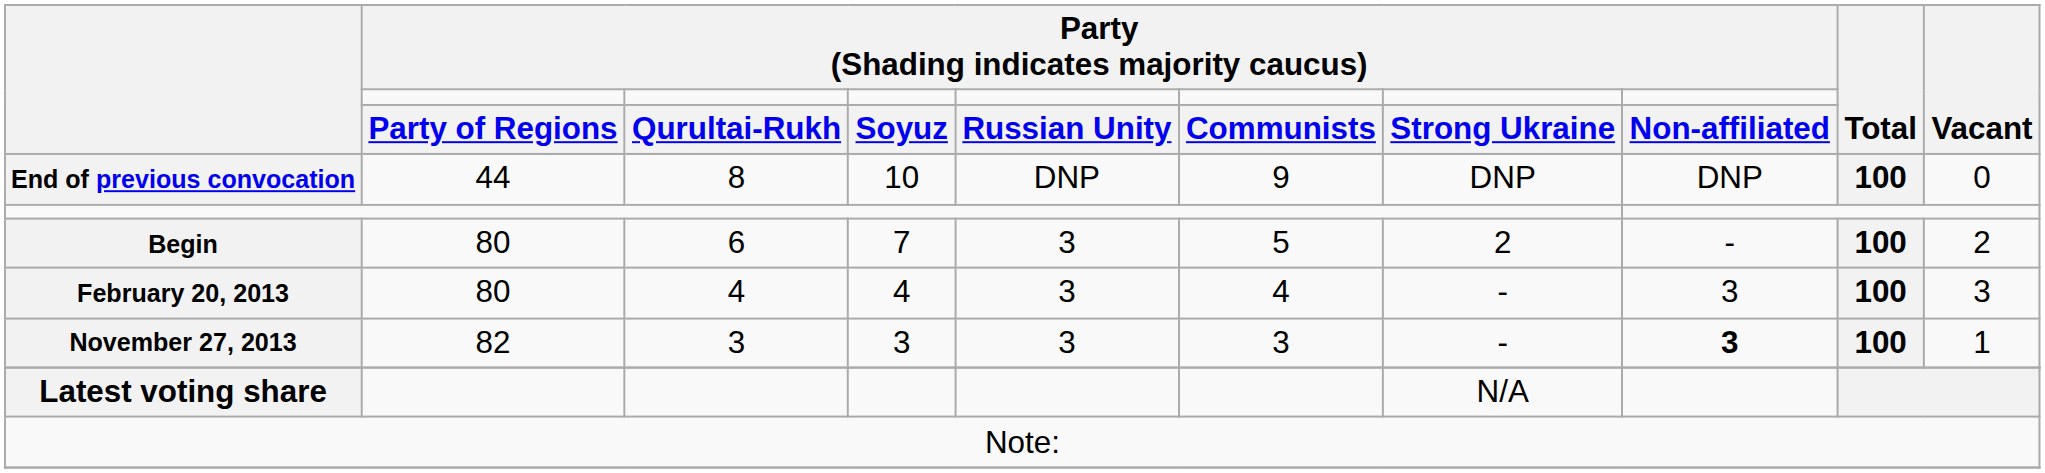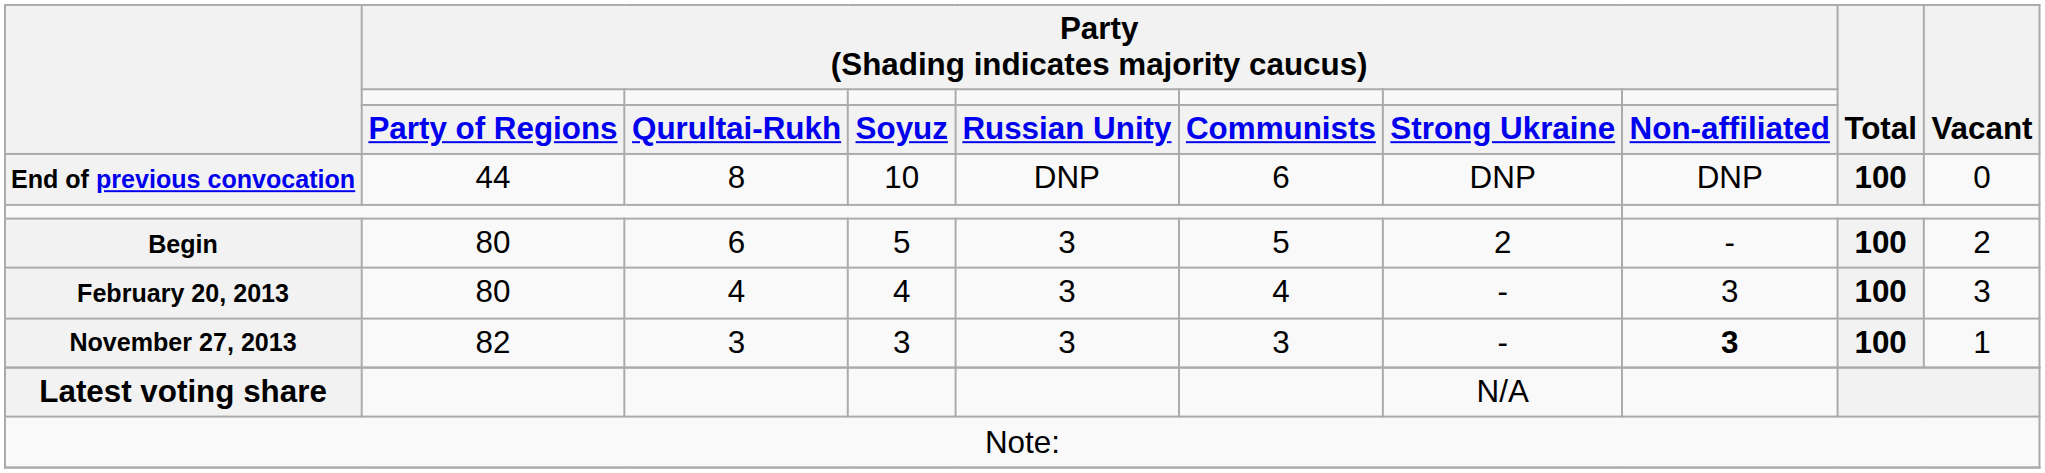(1281, 178) 9 -> (1281, 178) 6
(902, 242) 7 -> (902, 242) 5
